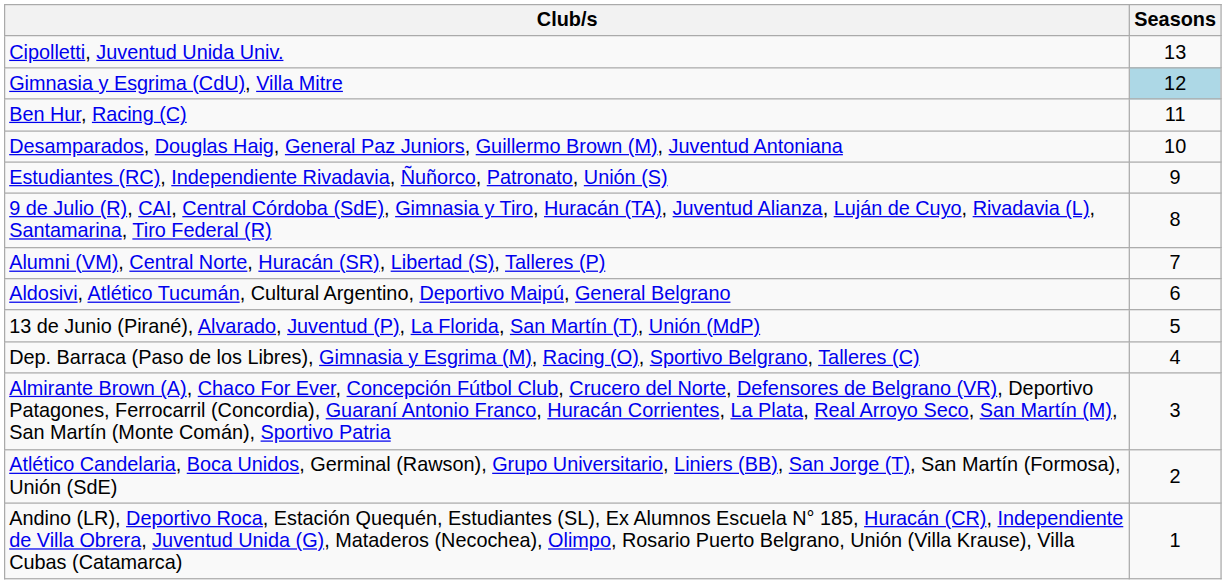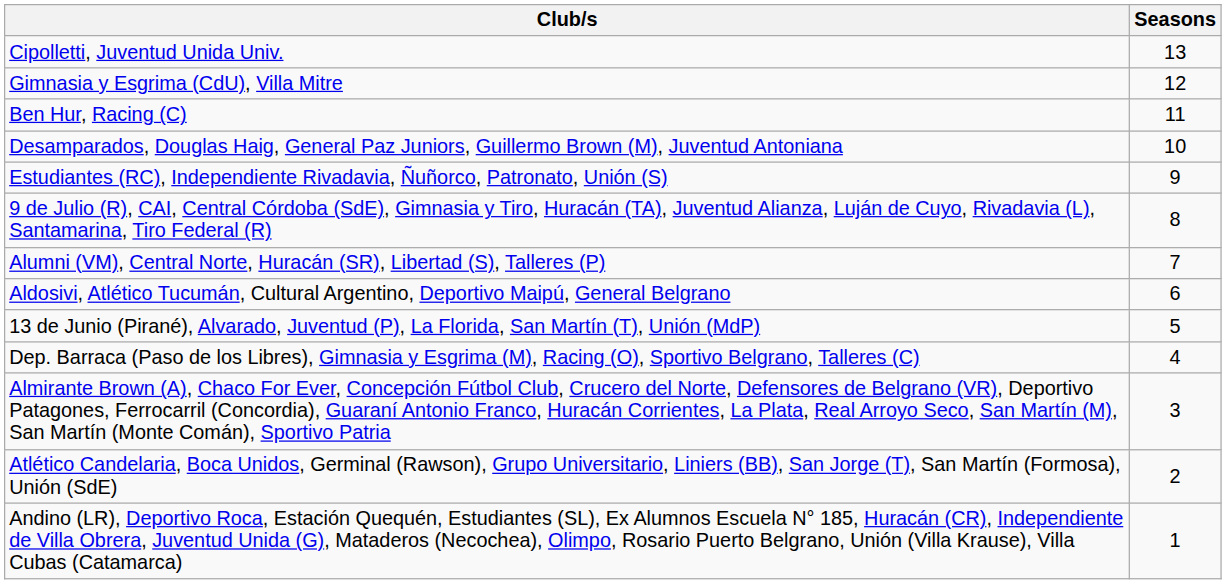(1175, 83) lightblue background -> (1175, 83) no background
